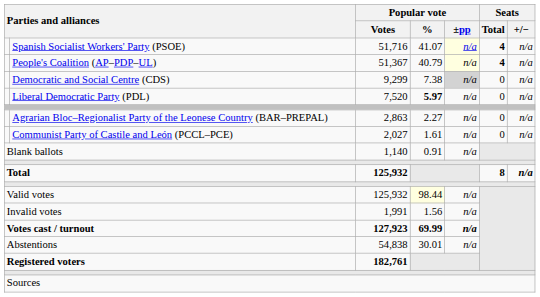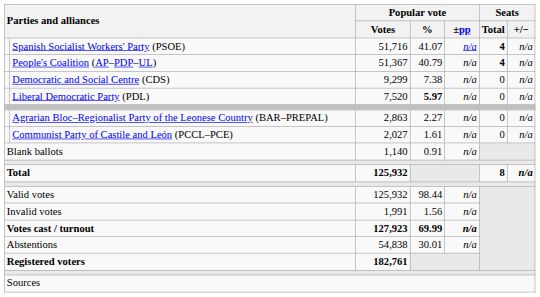(470, 46) lightyellow background -> (470, 46) no background
(470, 63) lightyellow background -> (470, 63) no background
(470, 79) lightgrey background -> (470, 79) no background
(430, 194) lightyellow background -> (430, 194) no background
